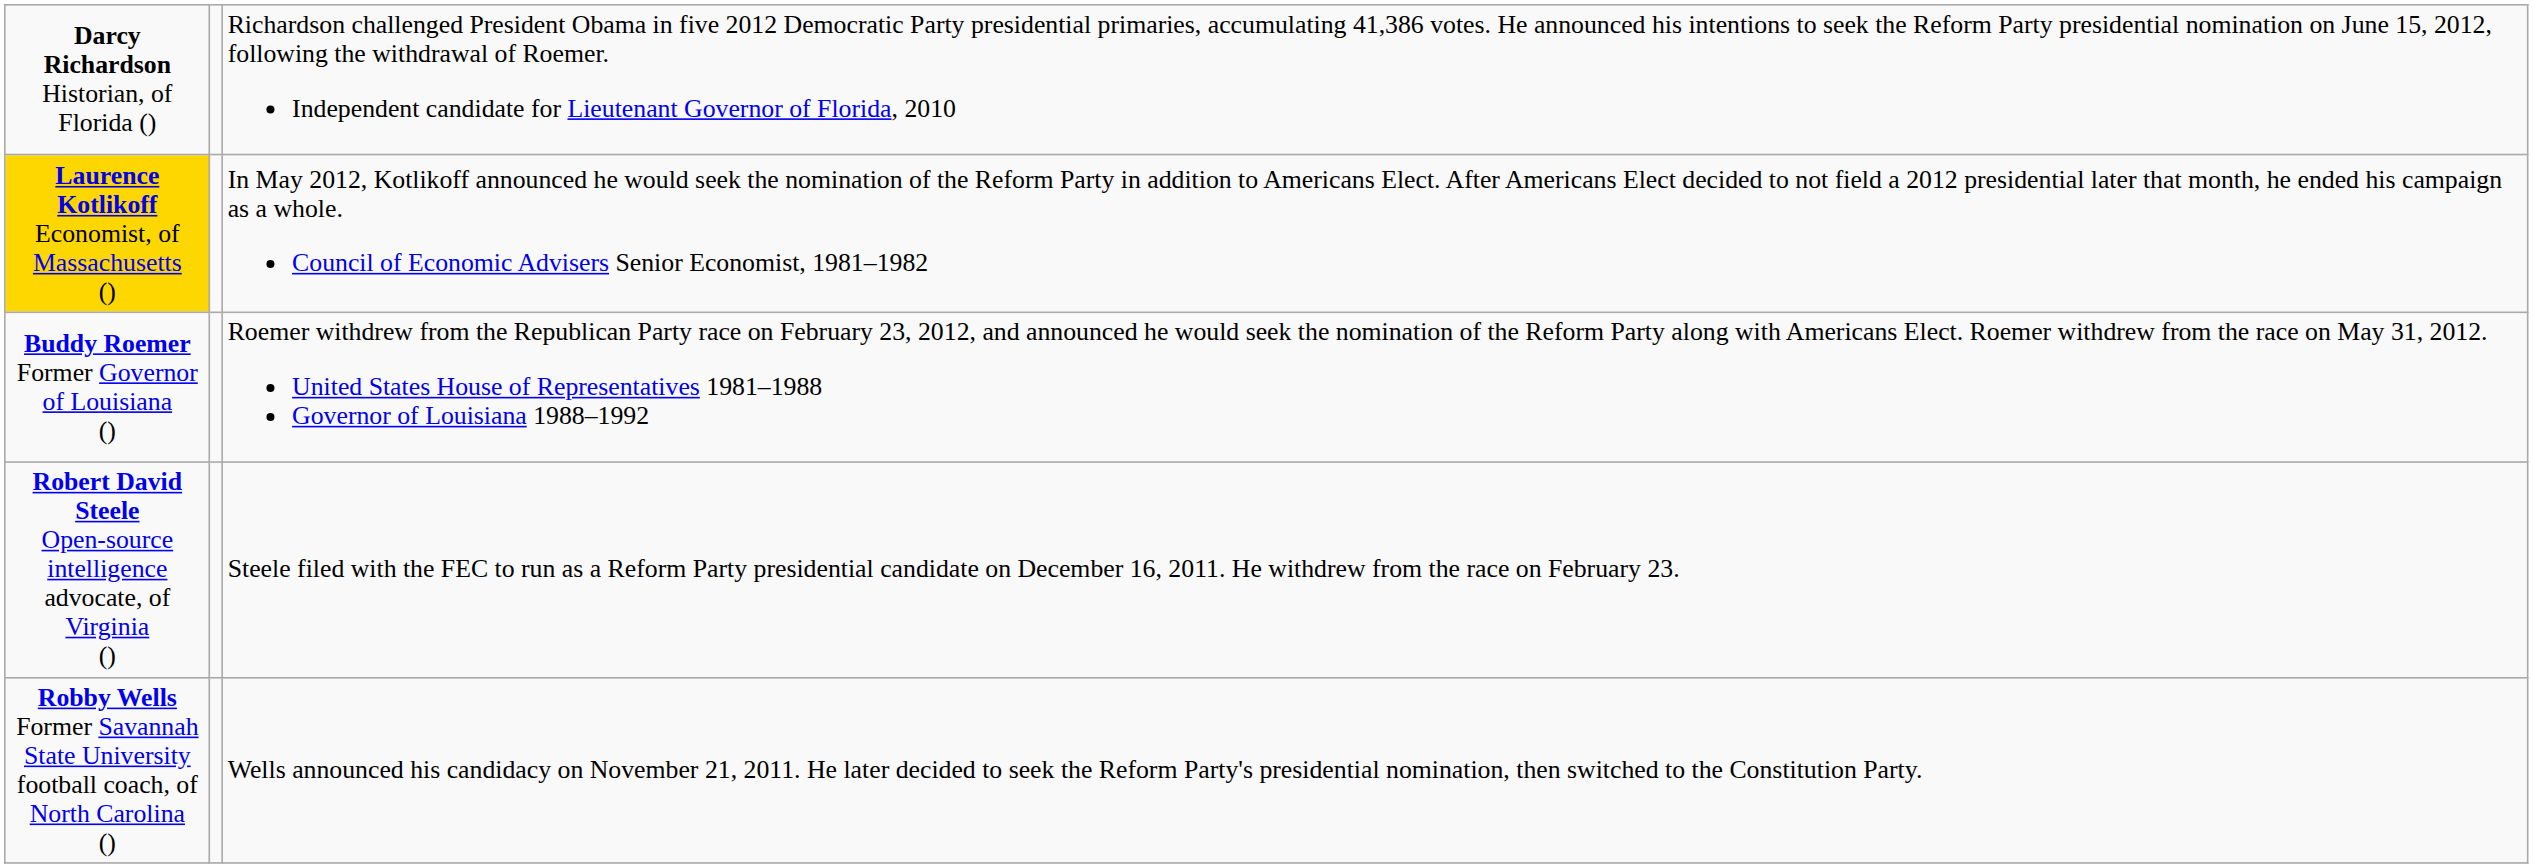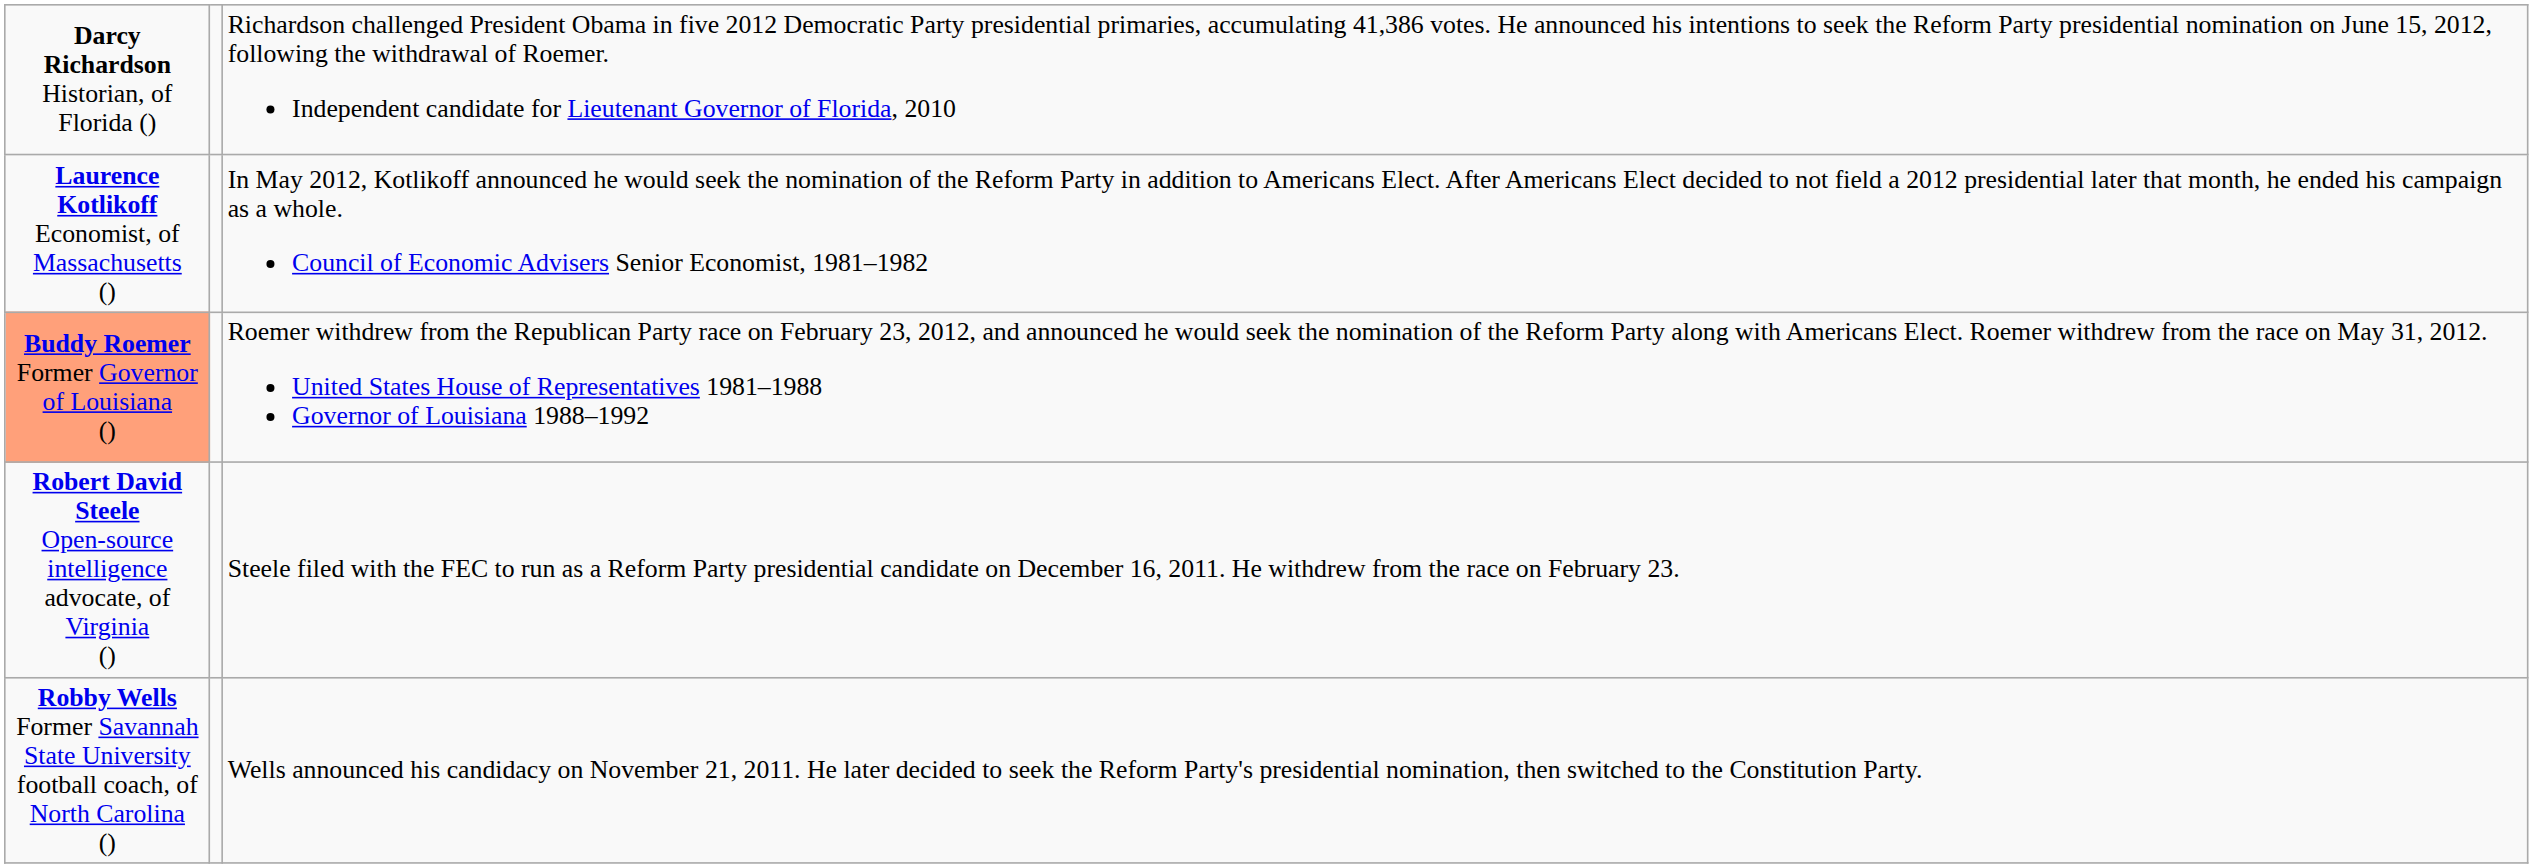(107, 233) gold background -> (107, 233) no background
(107, 386) no background -> (107, 386) lightsalmon background
